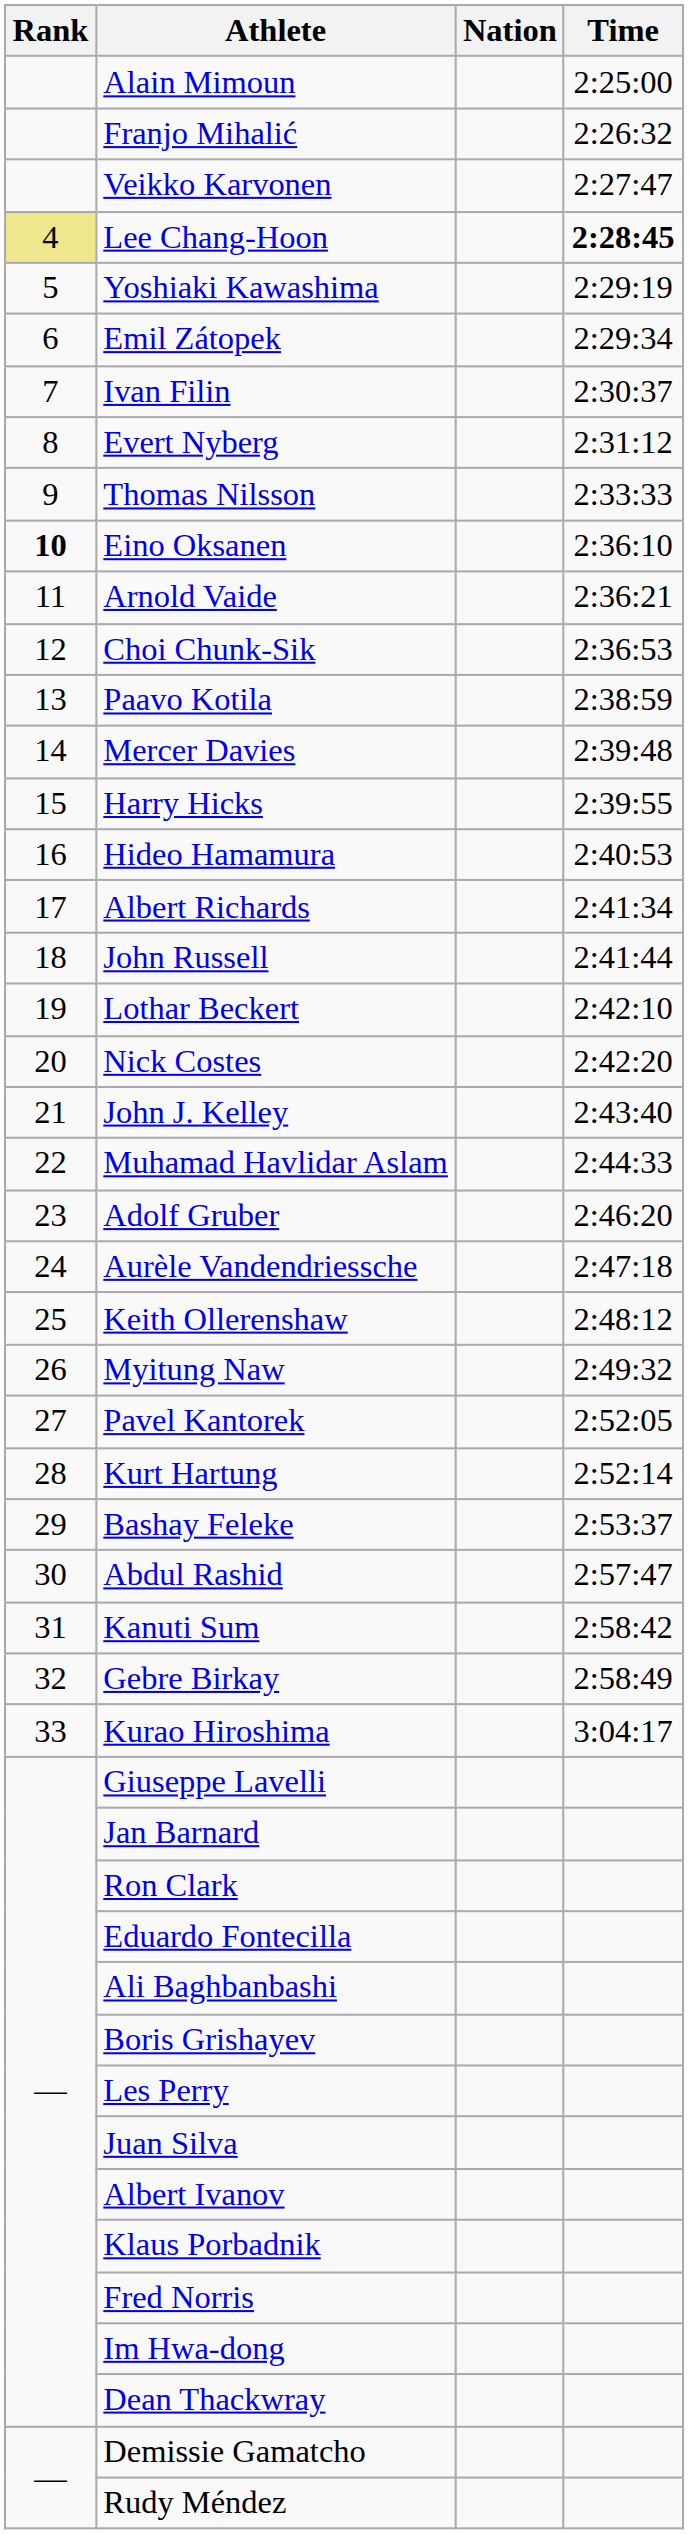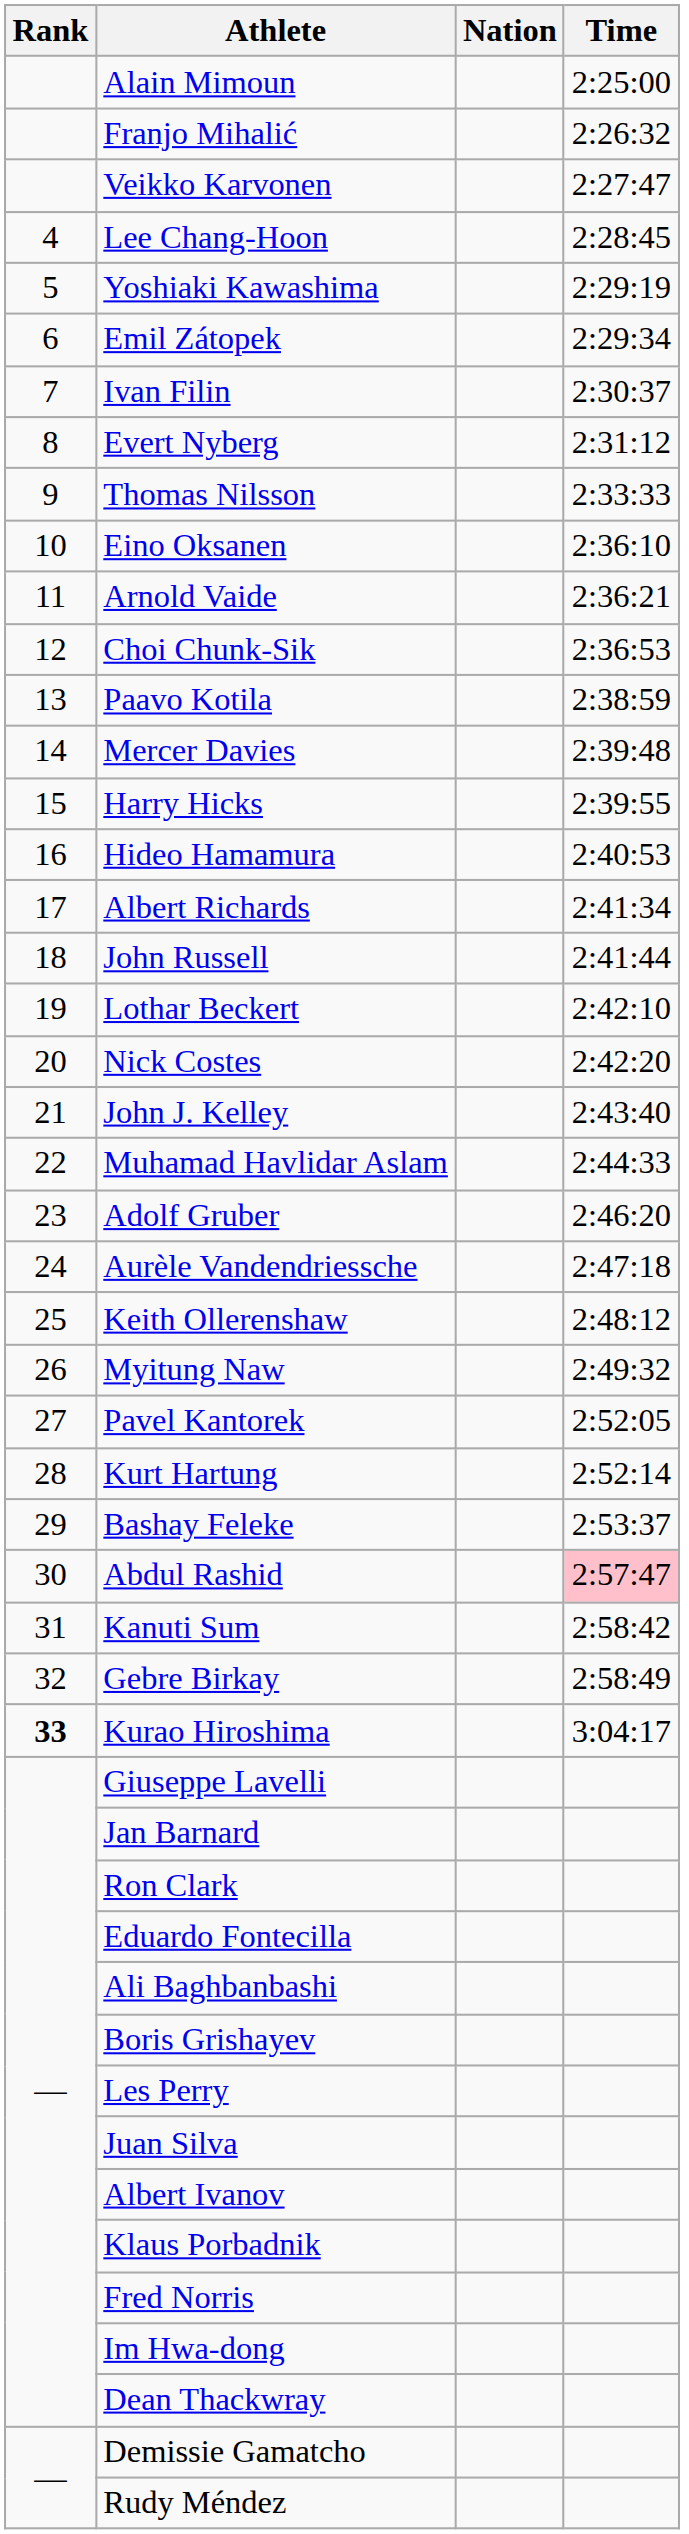(50, 236) khaki background -> (50, 236) no background
(623, 236) bold -> (621, 236) normal
(50, 545) bold -> (50, 545) normal
(623, 1575) no background -> (621, 1575) pink background
(50, 1730) normal -> (50, 1730) bold
